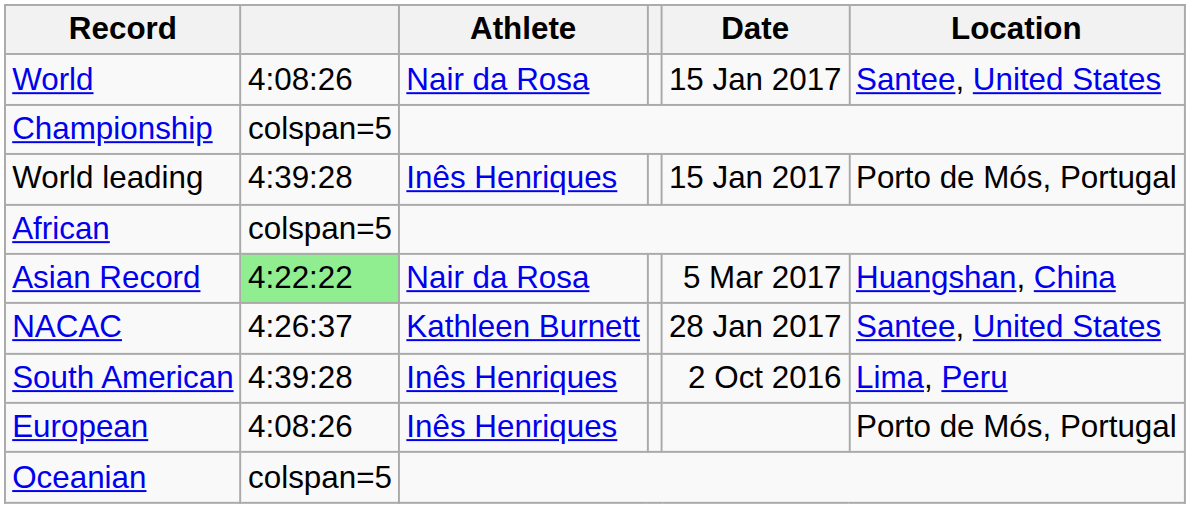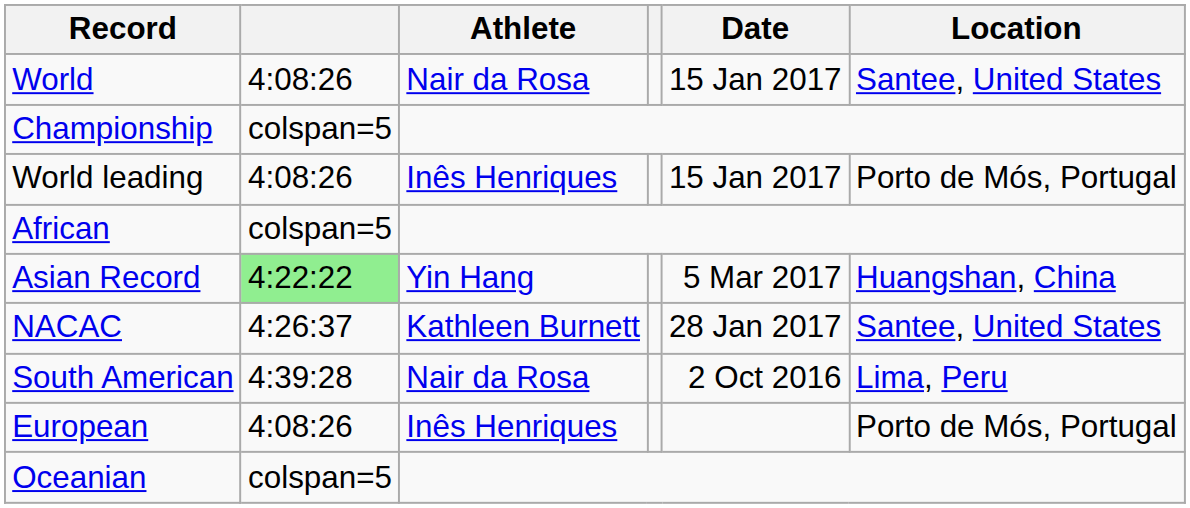(300, 178) 4:39:28 -> (300, 178) 4:08:26
(498, 278) Nair da Rosa -> (470, 278) Yin Hang
(512, 377) Inês Henriques -> (498, 377) Nair da Rosa
